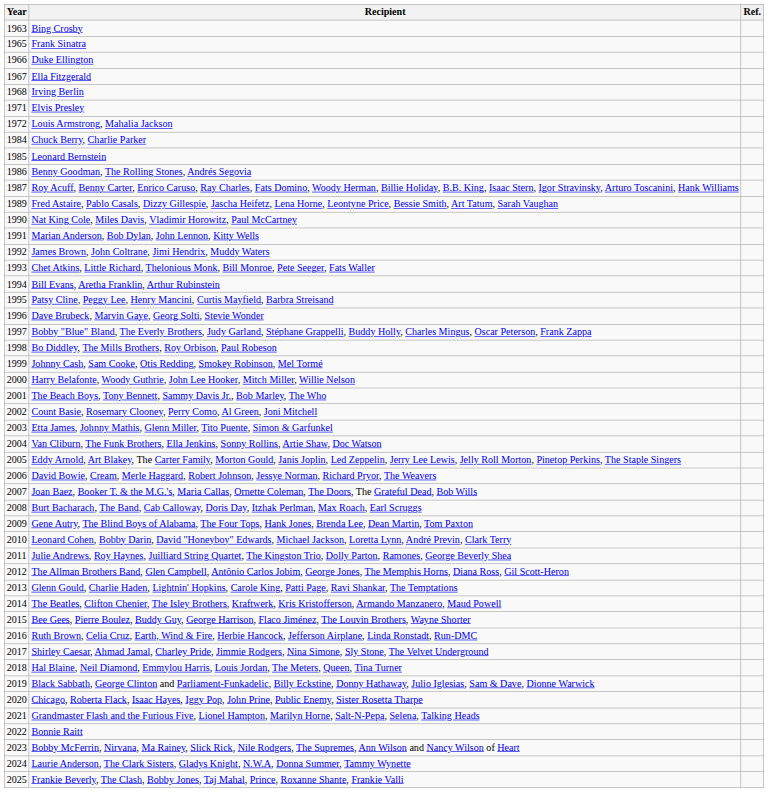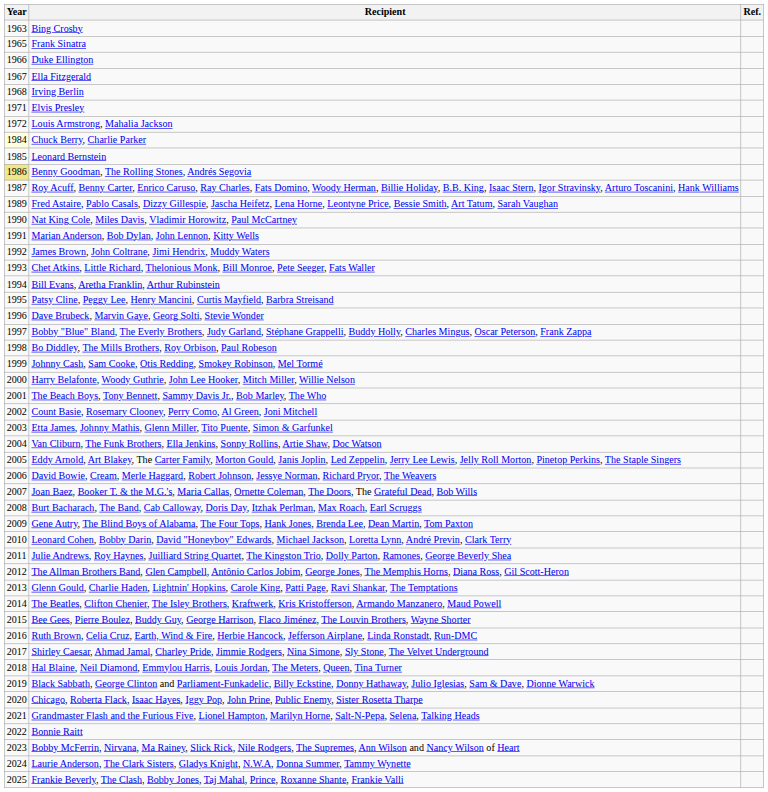(17, 140) no background -> (17, 140) lightyellow background
(17, 172) no background -> (17, 172) khaki background
